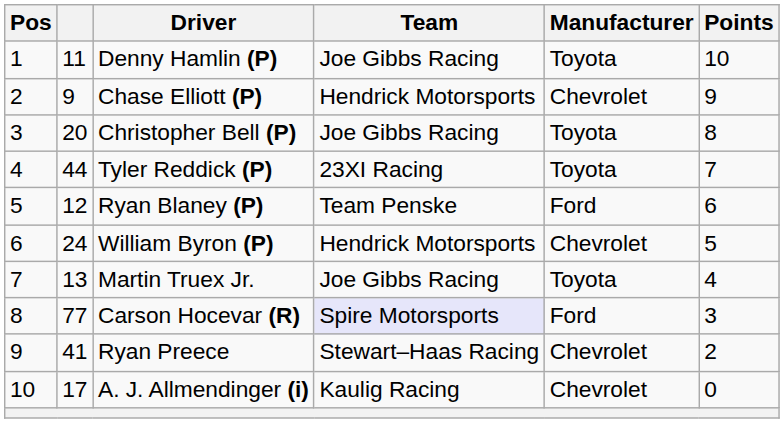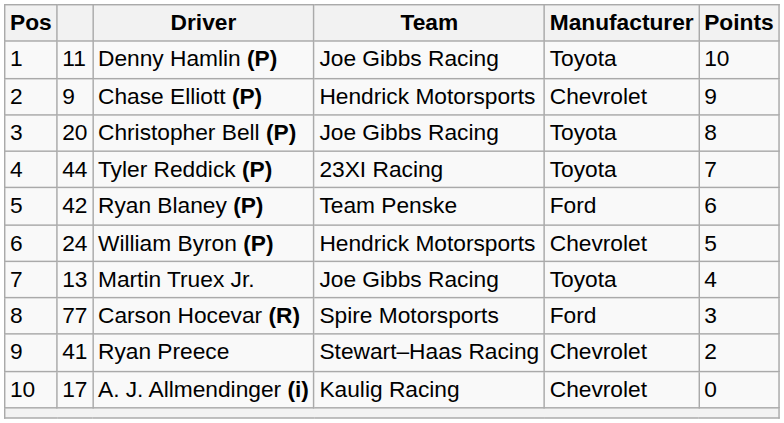(75, 205) 12 -> (75, 205) 42
(409, 315) lavender background -> (409, 315) no background
